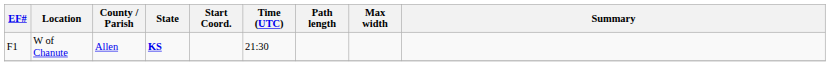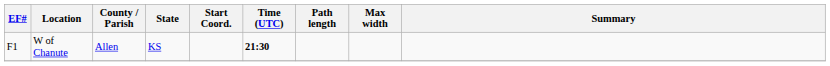(155, 46) bold -> (155, 46) normal
(257, 46) normal -> (257, 46) bold
